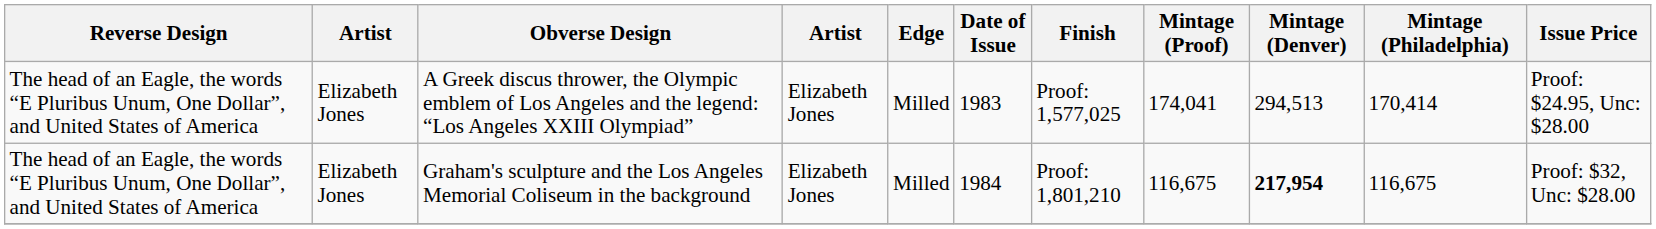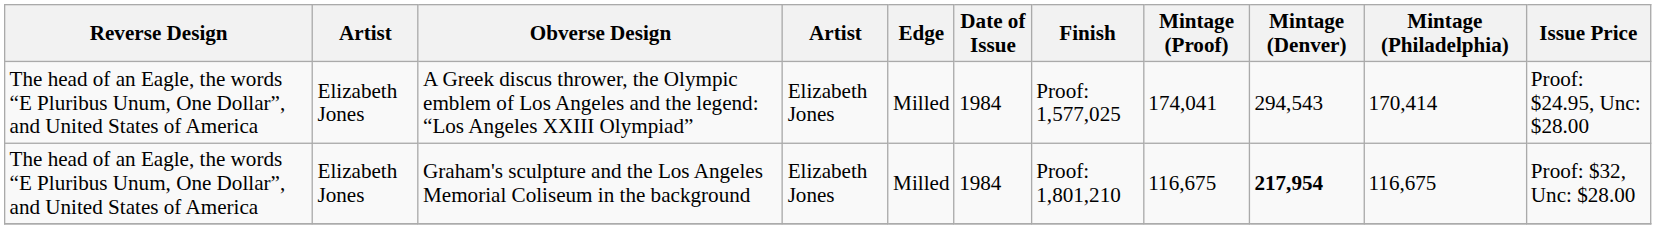(980, 102) 1983 -> (980, 102) 1984
(1289, 102) 294,513 -> (1289, 102) 294,543
